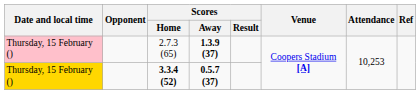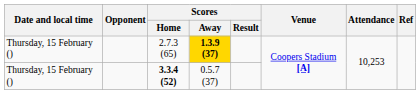(50, 49) pink background -> (50, 49) no background
(210, 49) no background -> (210, 49) gold background
(50, 76) gold background -> (50, 76) no background
(210, 76) bold -> (210, 76) normal
